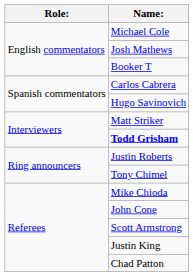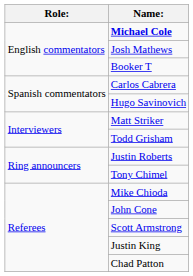(140, 31) normal -> (141, 31) bold
(144, 138) bold -> (142, 138) normal
